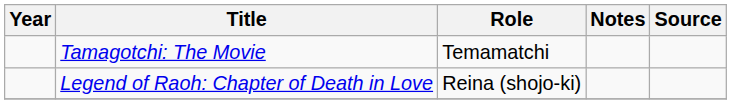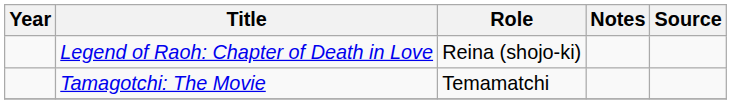rows swapped: (247, 83) <-> (163, 51)
